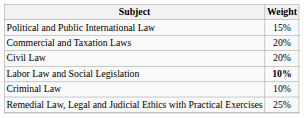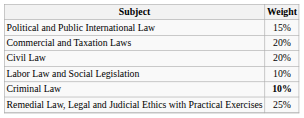(282, 74) bold -> (282, 74) normal
(282, 89) normal -> (282, 89) bold
